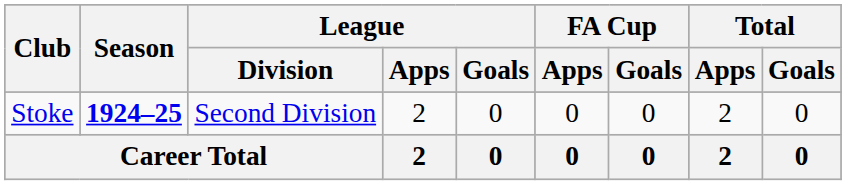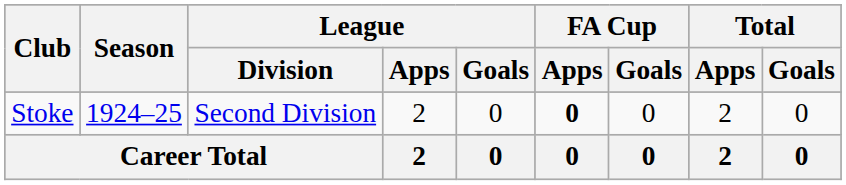(134, 112) bold -> (134, 112) normal
(572, 112) normal -> (572, 112) bold
